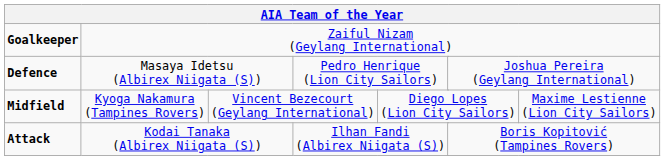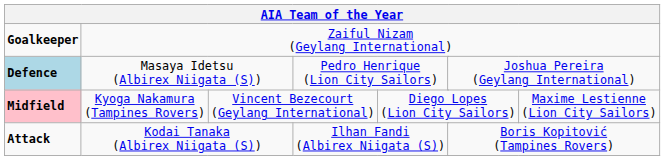(32, 73) no background -> (32, 73) lightblue background
(36, 106) no background -> (36, 106) pink background
